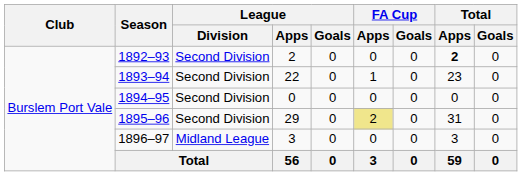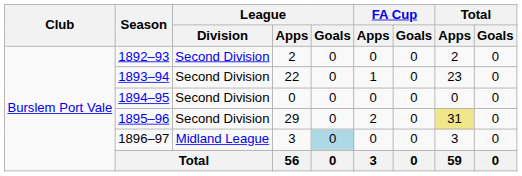(455, 56) bold -> (455, 56) normal
(373, 118) khaki background -> (373, 118) no background
(455, 118) no background -> (455, 118) khaki background
(333, 139) no background -> (333, 139) lightblue background
